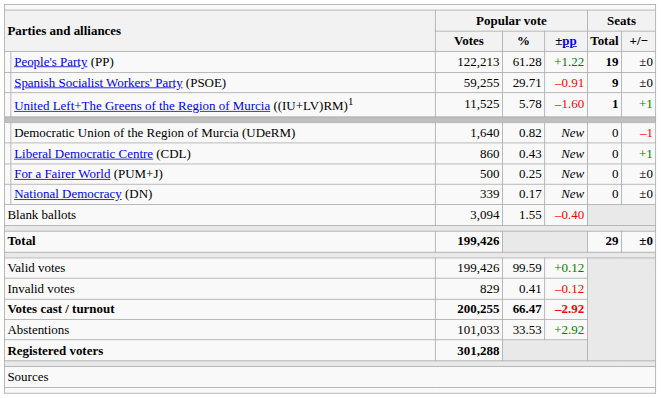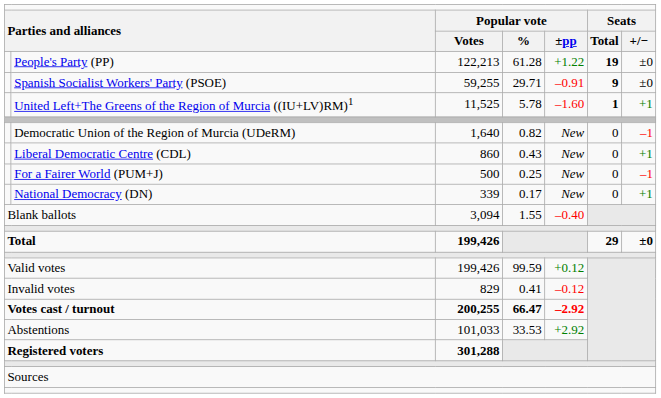(646, 174) ±0 -> (646, 174) –1
(646, 194) ±0 -> (646, 194) +1
